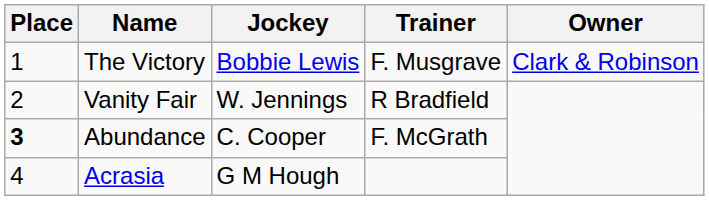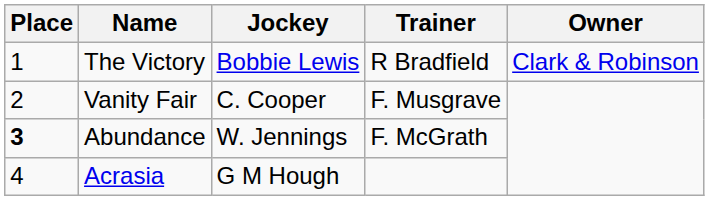(436, 61) F. Musgrave -> (430, 61) R Bradfield
(282, 99) W. Jennings -> (271, 99) C. Cooper
(430, 99) R Bradfield -> (436, 99) F. Musgrave
(271, 137) C. Cooper -> (282, 137) W. Jennings
